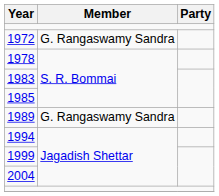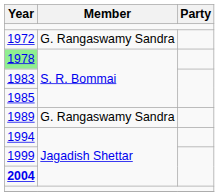(21, 59) no background -> (21, 59) lightgreen background
(21, 176) normal -> (21, 176) bold
